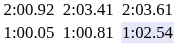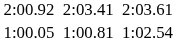(148, 32) lavender background -> (148, 32) no background
